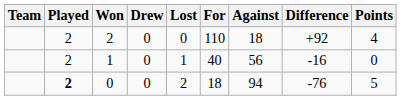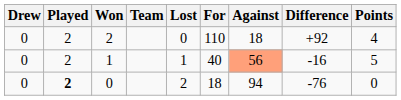columns swapped: (24, 15) <-> (147, 15)
(256, 60) no background -> (256, 60) lightsalmon background
(374, 60) 0 -> (374, 60) 5
(374, 83) 5 -> (374, 83) 0
